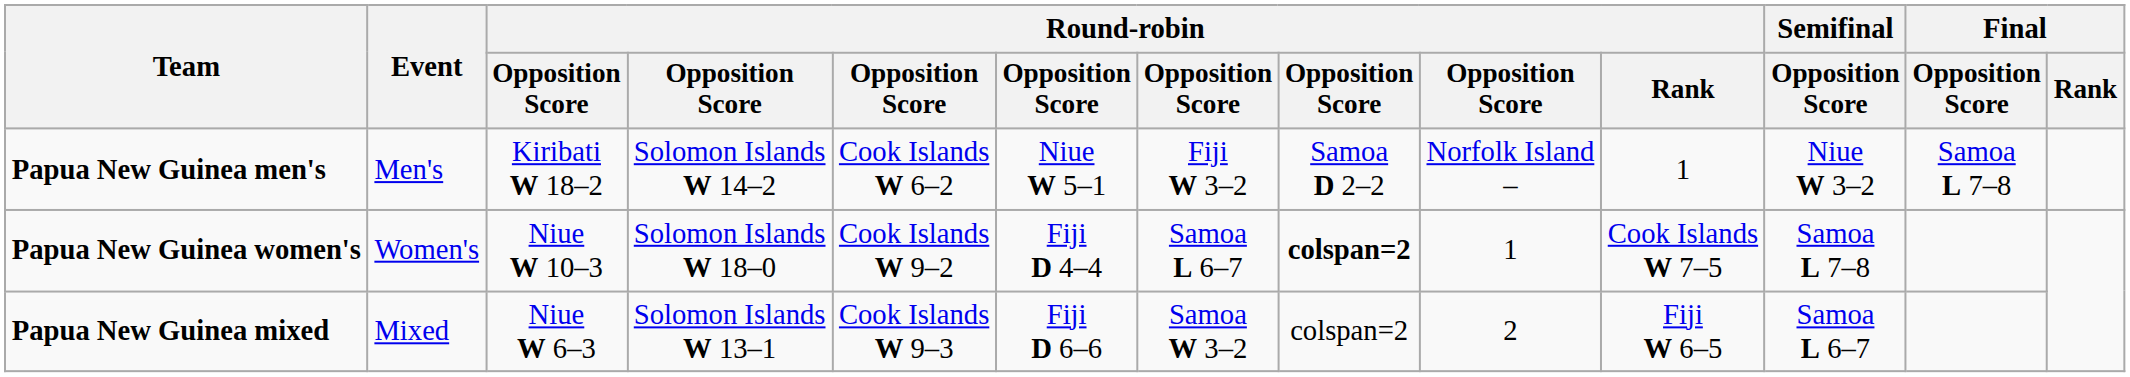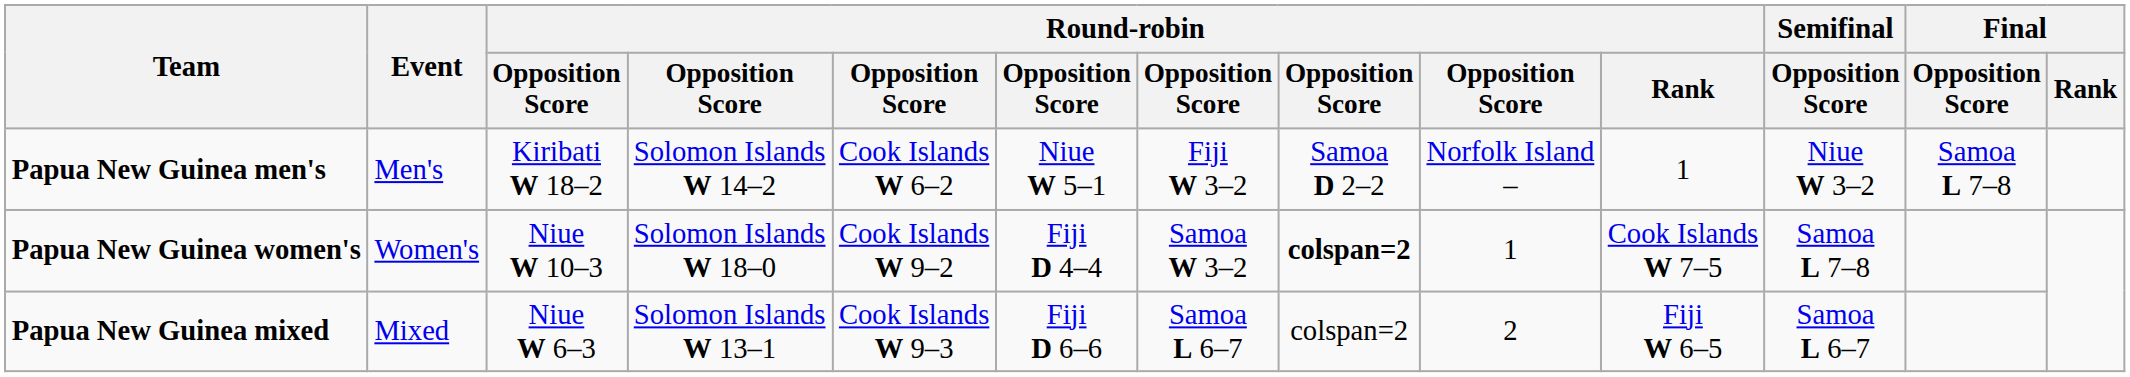(1208, 250) Samoa L 6–7 -> (1208, 250) Samoa W 3–2
(1208, 331) Samoa W 3–2 -> (1208, 331) Samoa L 6–7
